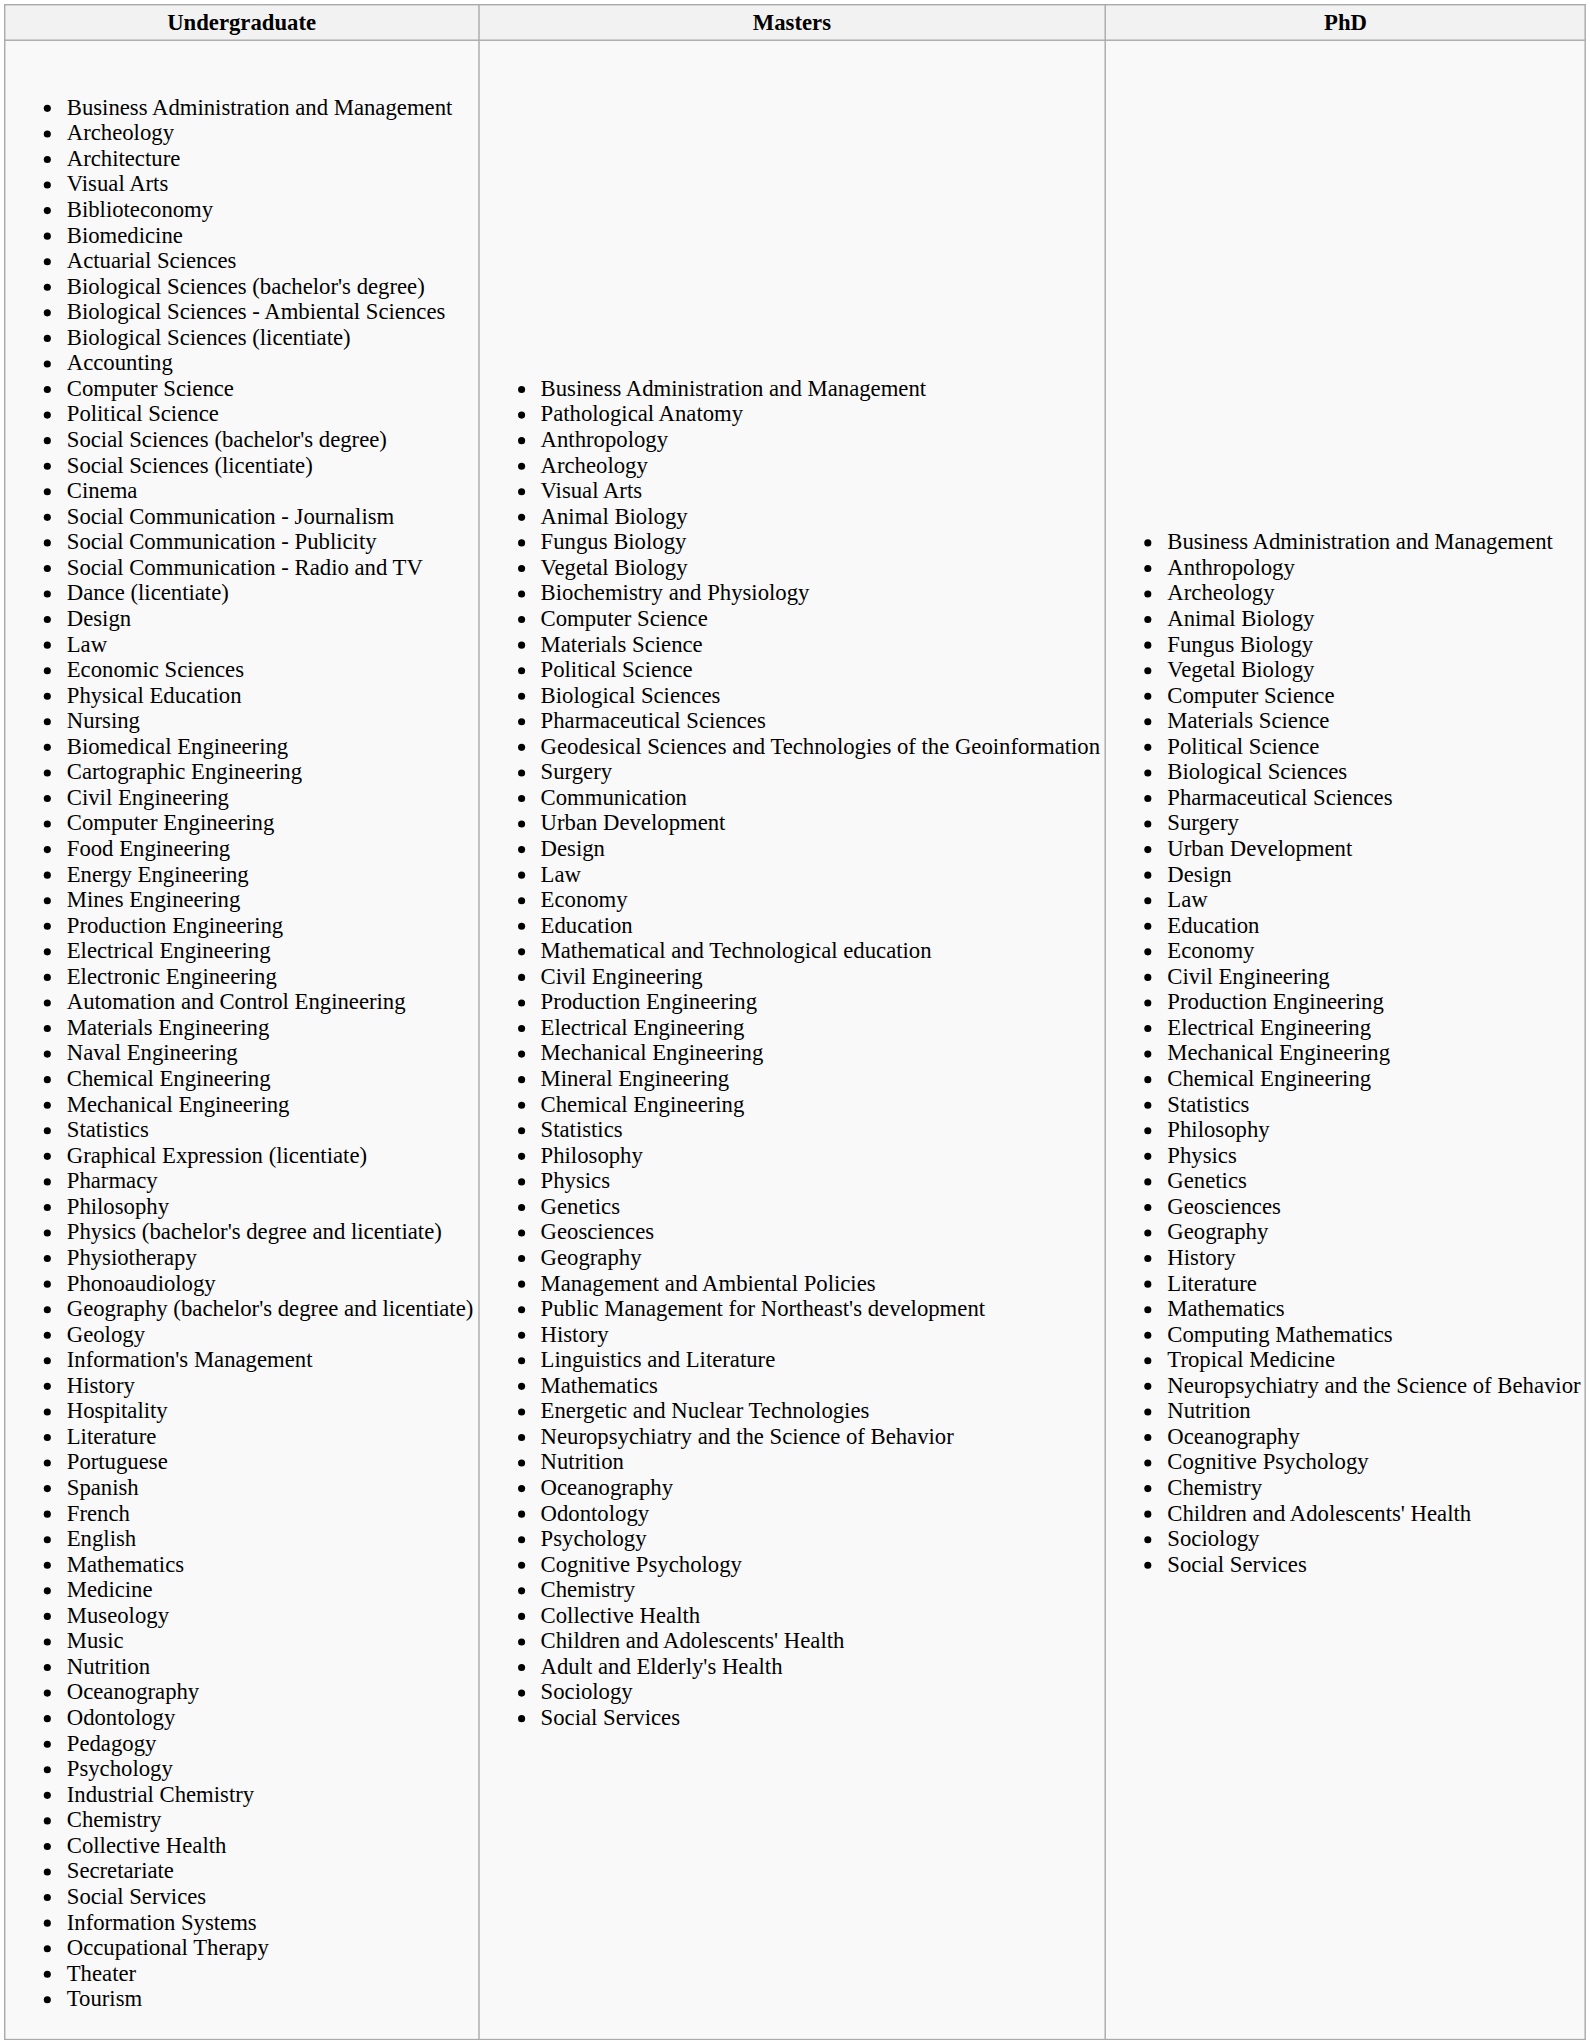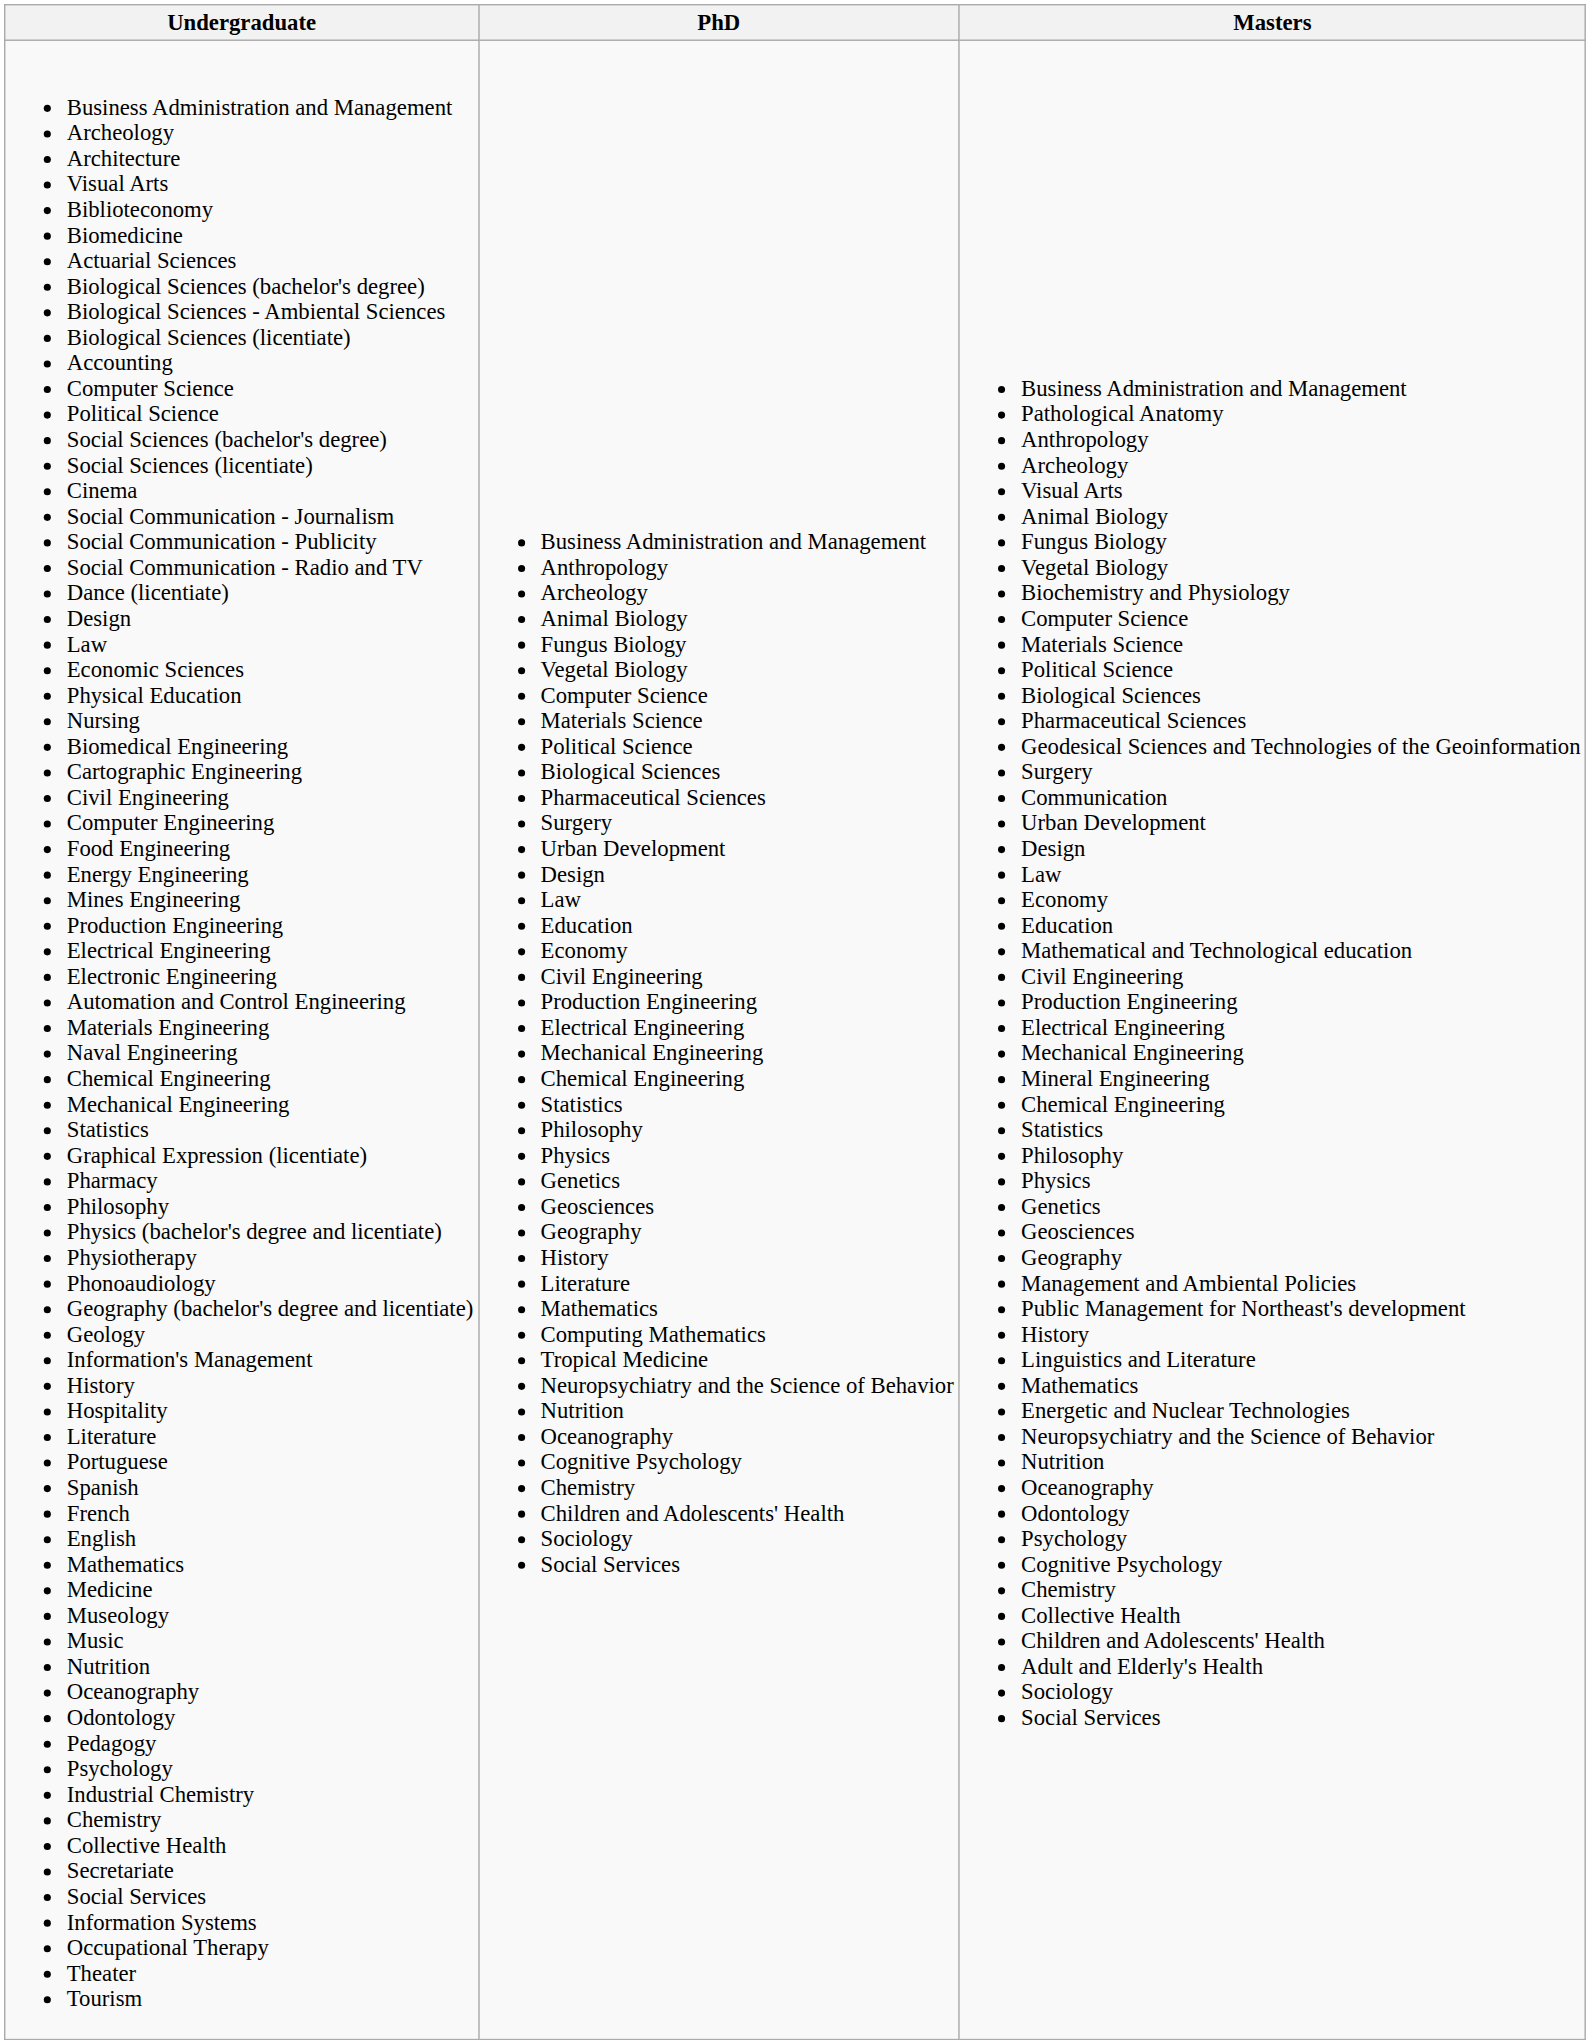columns swapped: (792, 22) <-> (1346, 22)
